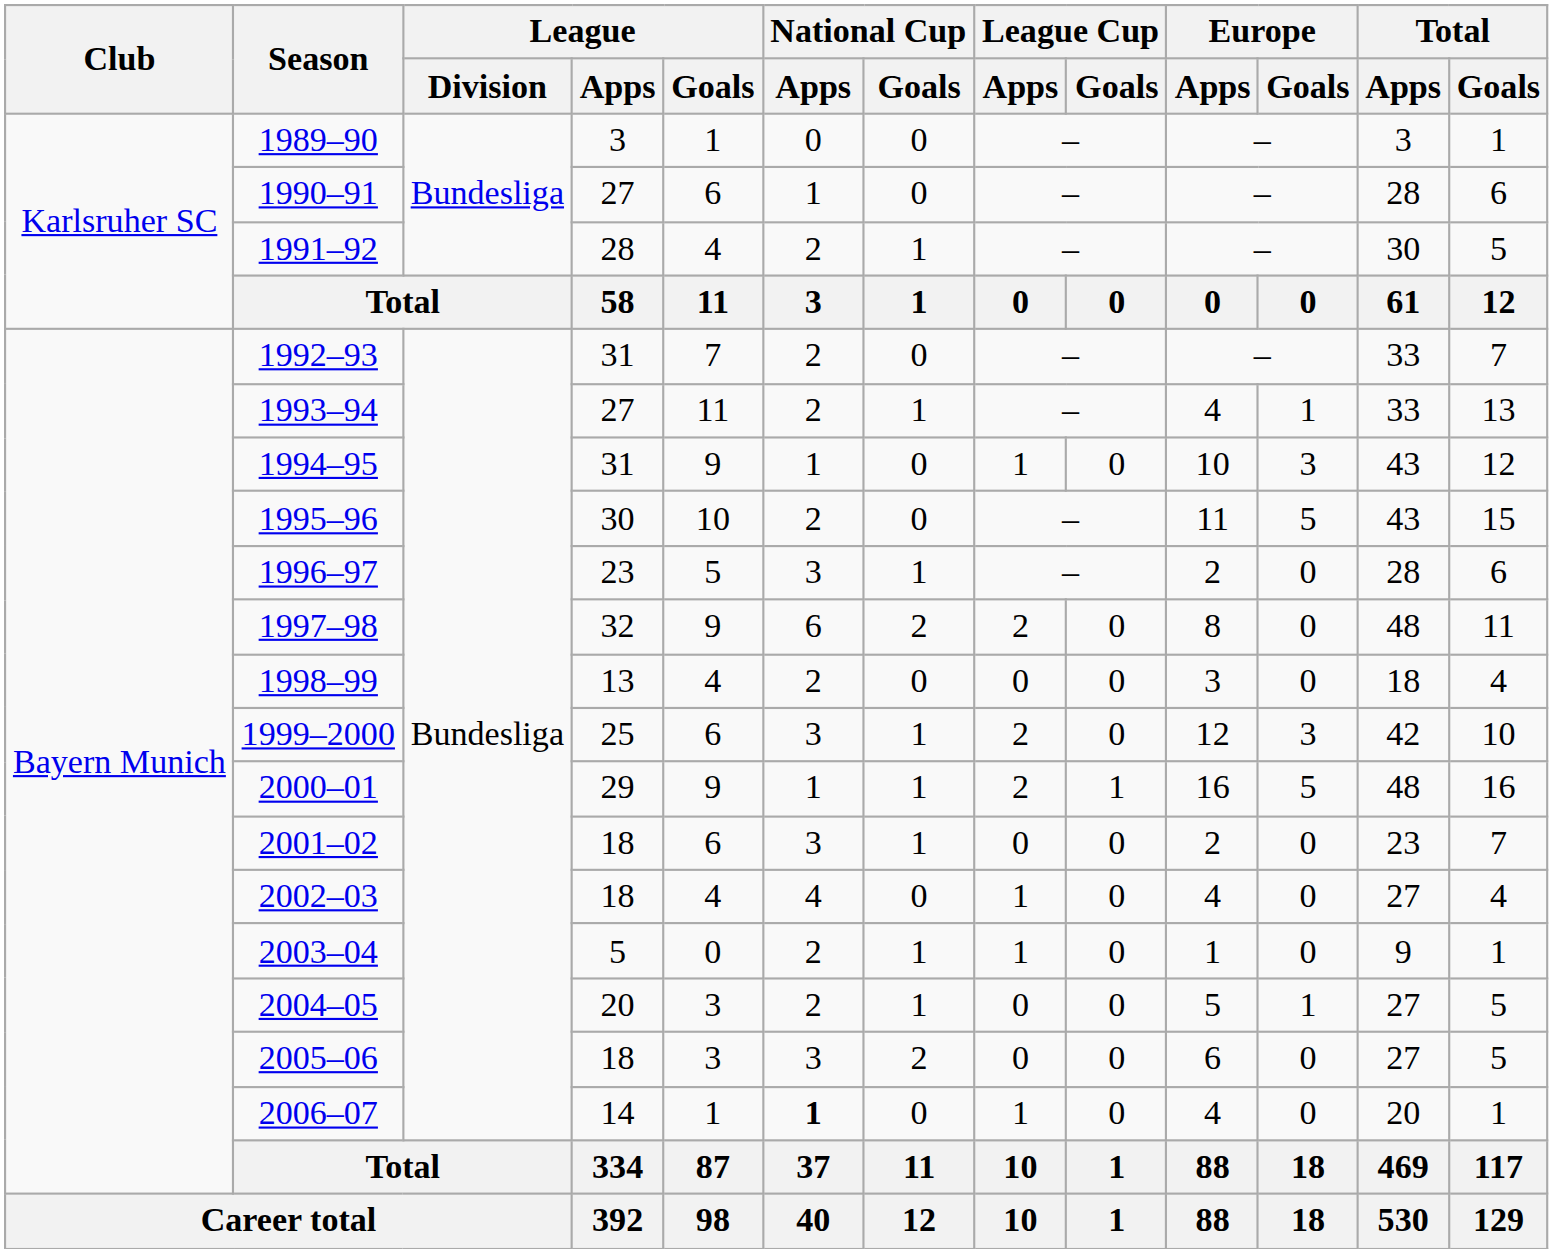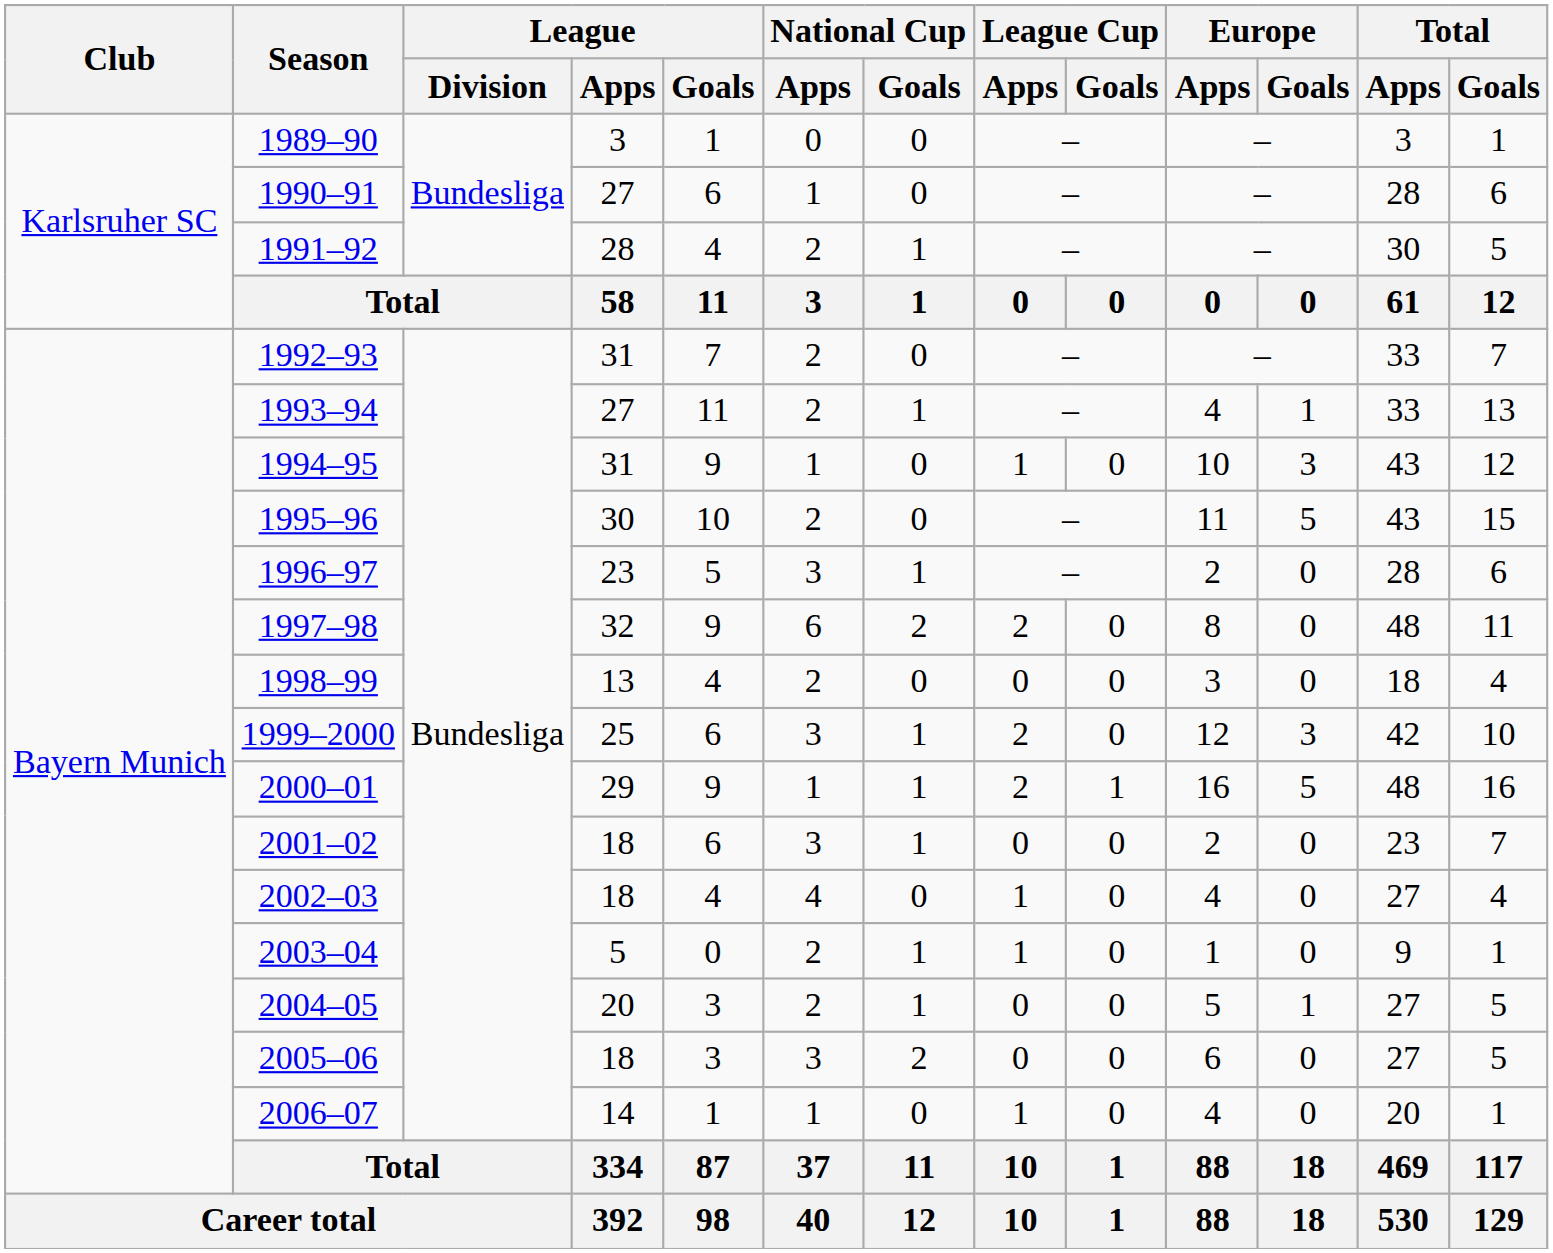(813, 1112) bold -> (813, 1112) normal
